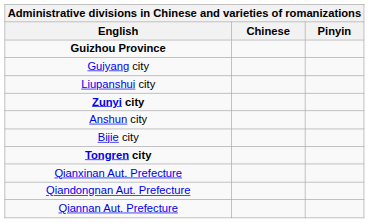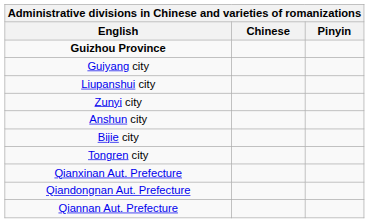(118, 102) bold -> (118, 102) normal
(118, 155) bold -> (118, 155) normal
